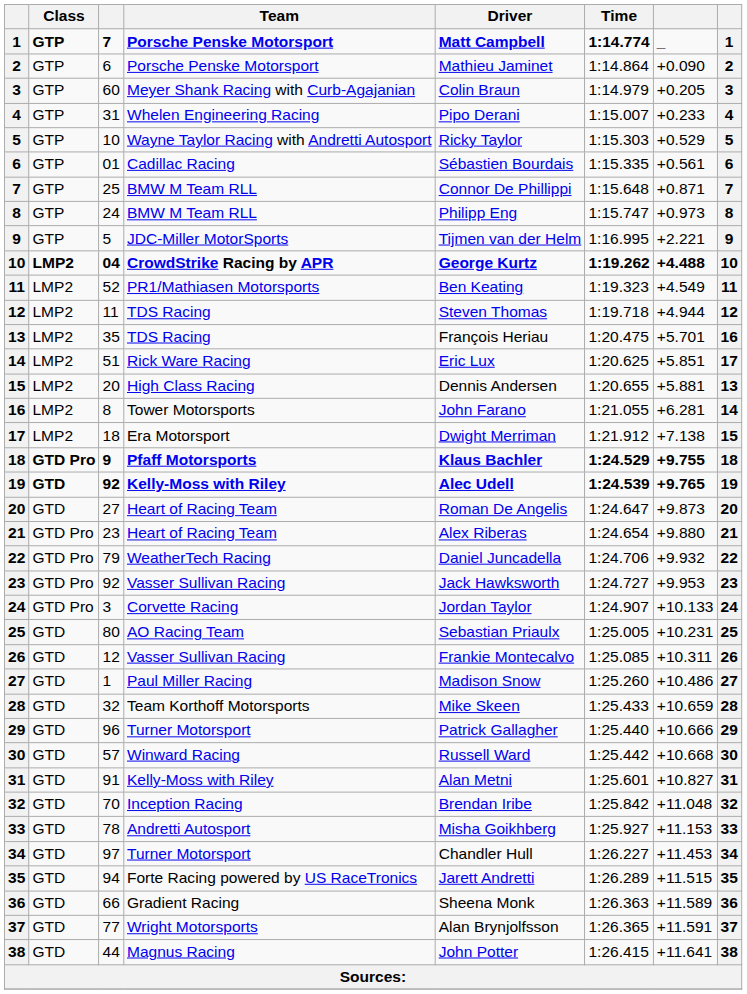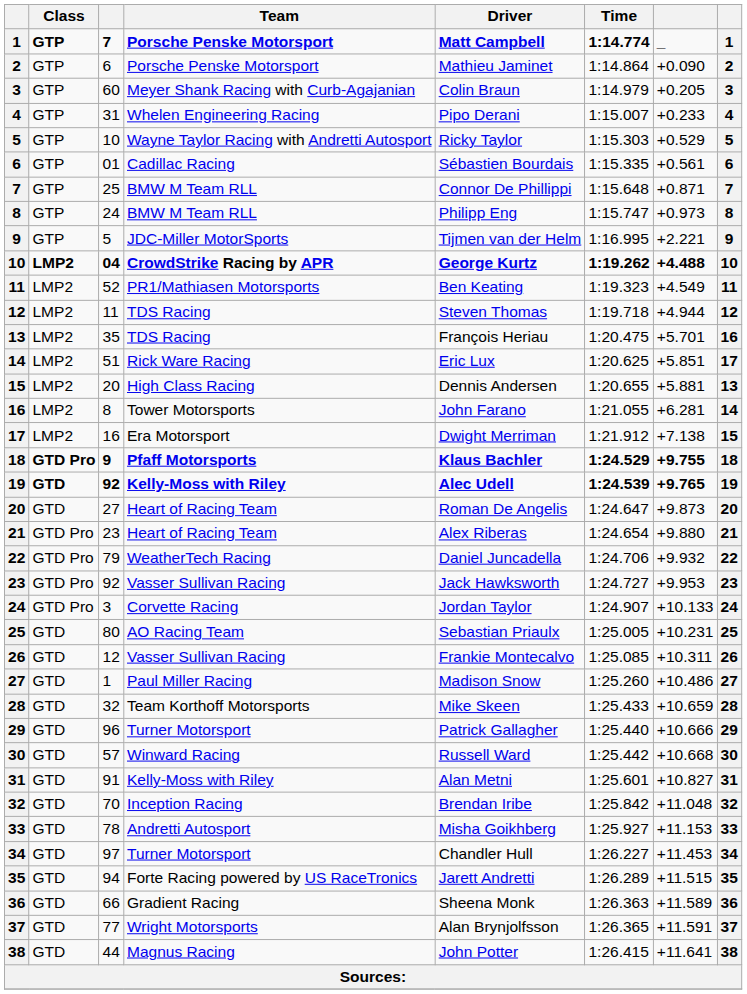(111, 435) 18 -> (111, 435) 16
